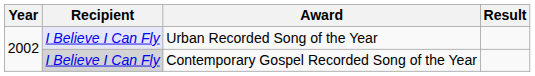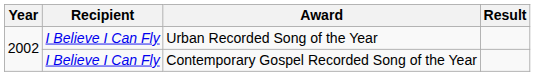(103, 37) lavender background -> (103, 37) no background
(103, 60) lightgrey background -> (103, 60) no background
